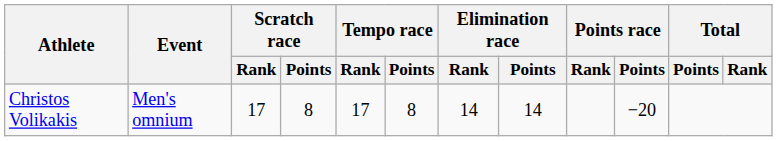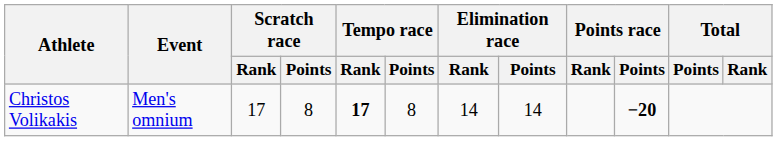(360, 110) normal -> (360, 110) bold
(642, 110) normal -> (642, 110) bold
